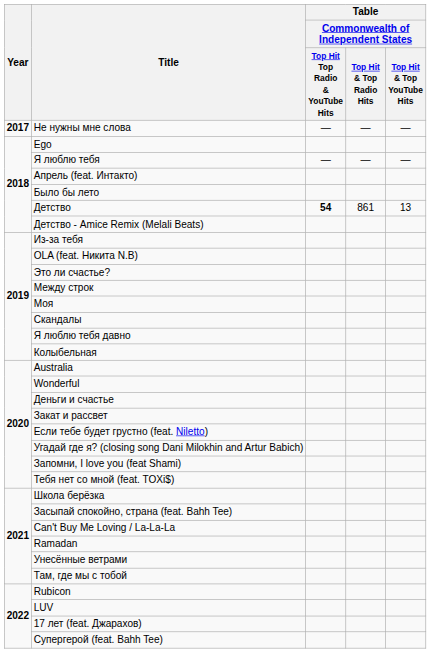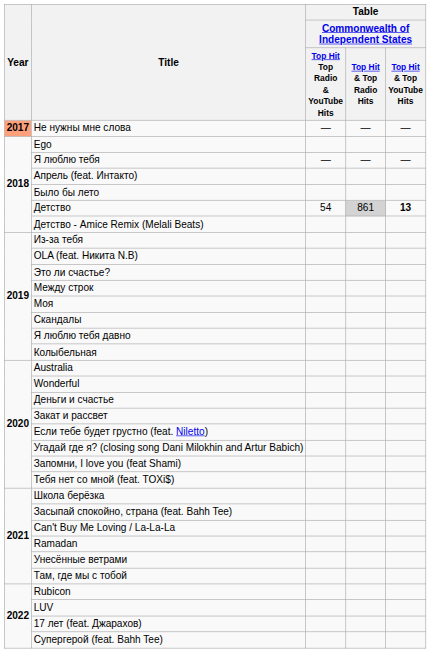(18, 128) no background -> (18, 128) lightsalmon background
(326, 208) bold -> (326, 208) normal
(366, 208) no background -> (366, 208) lightgrey background
(406, 208) normal -> (406, 208) bold
